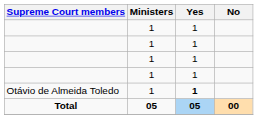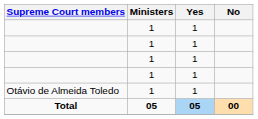(195, 91) bold -> (195, 91) normal
